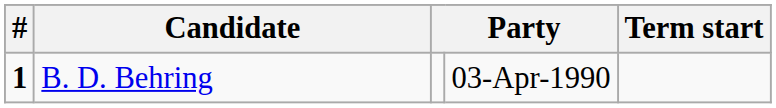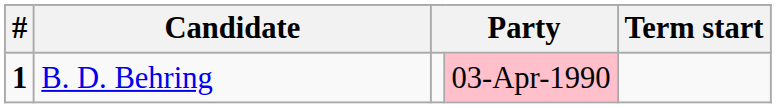(531, 77) no background -> (531, 77) pink background
